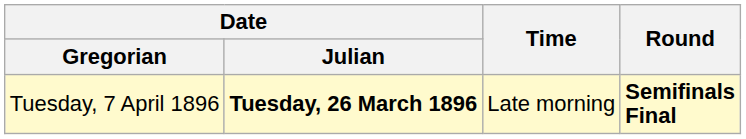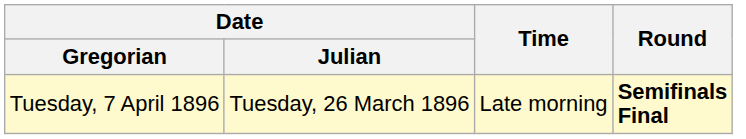(353, 103) bold -> (349, 103) normal
